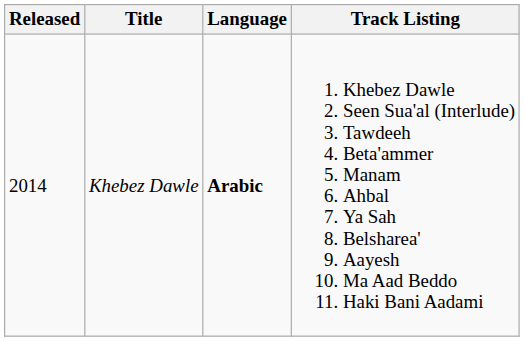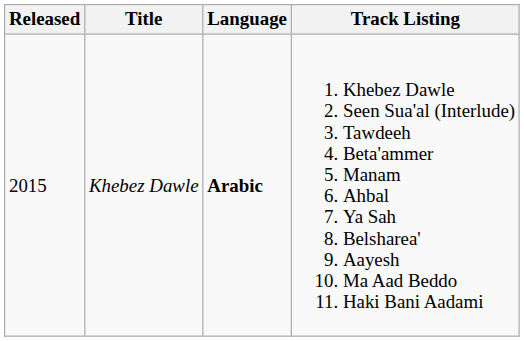(28, 185) 2014 -> (28, 185) 2015
